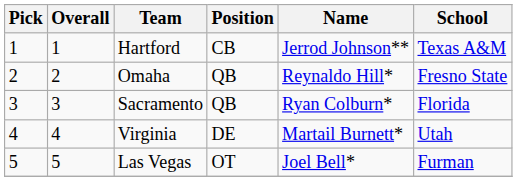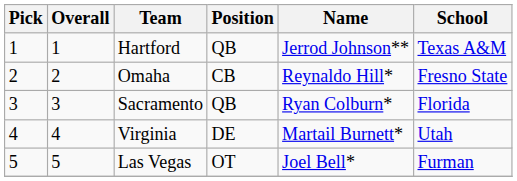(224, 47) CB -> (224, 47) QB
(224, 76) QB -> (224, 76) CB
